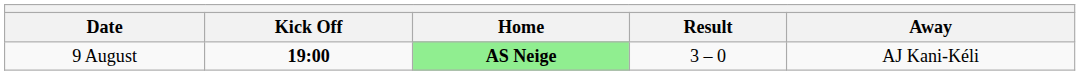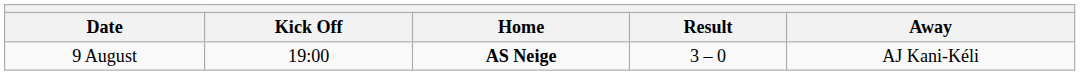(309, 55) bold -> (309, 55) normal
(521, 55) lightgreen background -> (521, 55) no background
